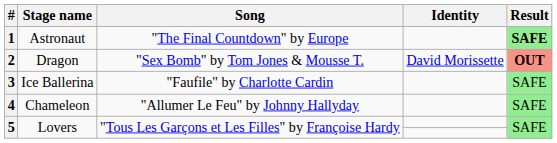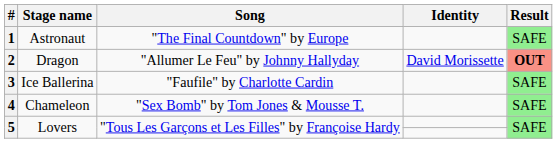(529, 37) bold -> (529, 37) normal
(250, 60) "Sex Bomb" by Tom Jones & Mousse T. -> (250, 60) "Allumer Le Feu" by Johnny Hallyday
(250, 104) "Allumer Le Feu" by Johnny Hallyday -> (250, 104) "Sex Bomb" by Tom Jones & Mousse T.
